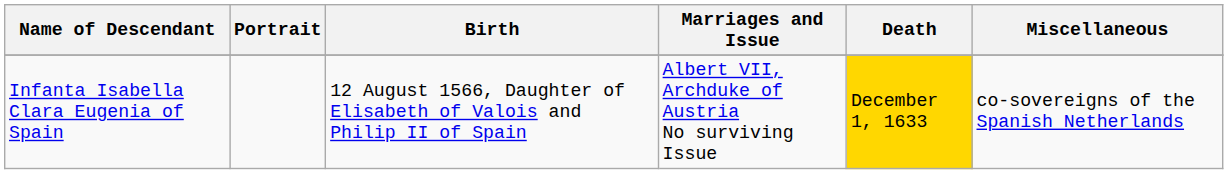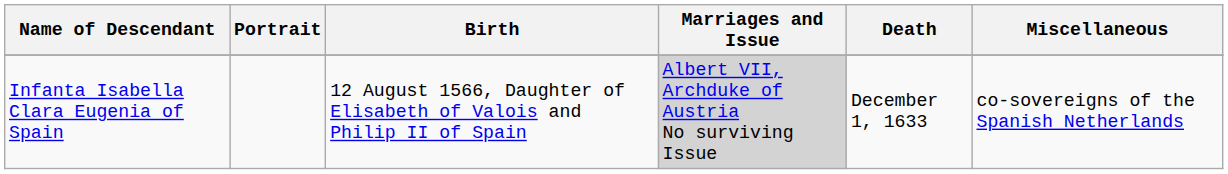(728, 112) no background -> (728, 112) lightgrey background
(895, 112) gold background -> (895, 112) no background
